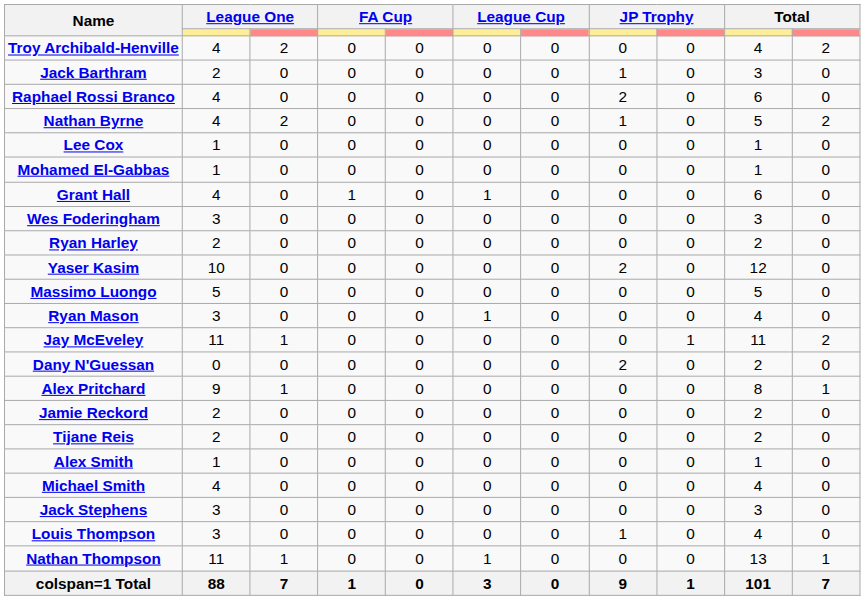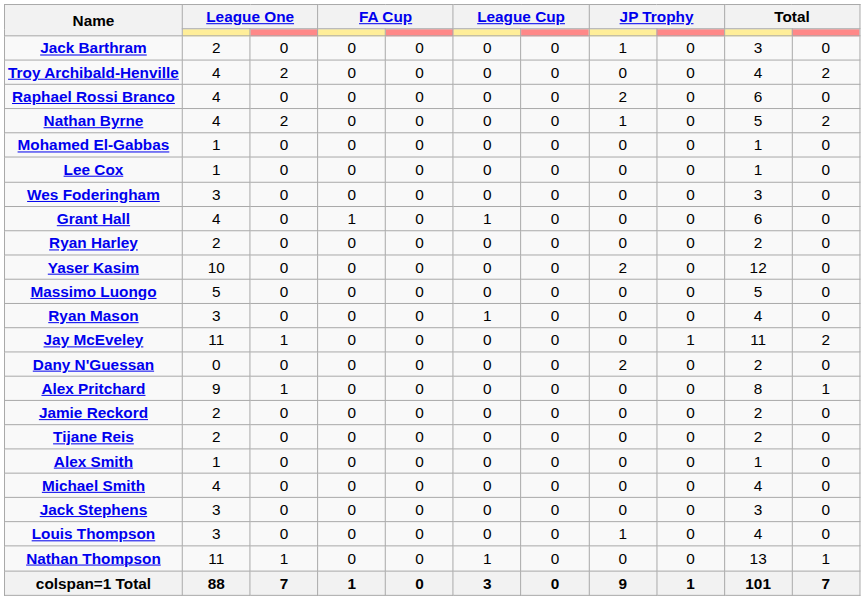rows swapped: (93, 48) <-> (93, 73)
rows swapped: (93, 145) <-> (93, 170)
rows swapped: (93, 218) <-> (93, 194)
